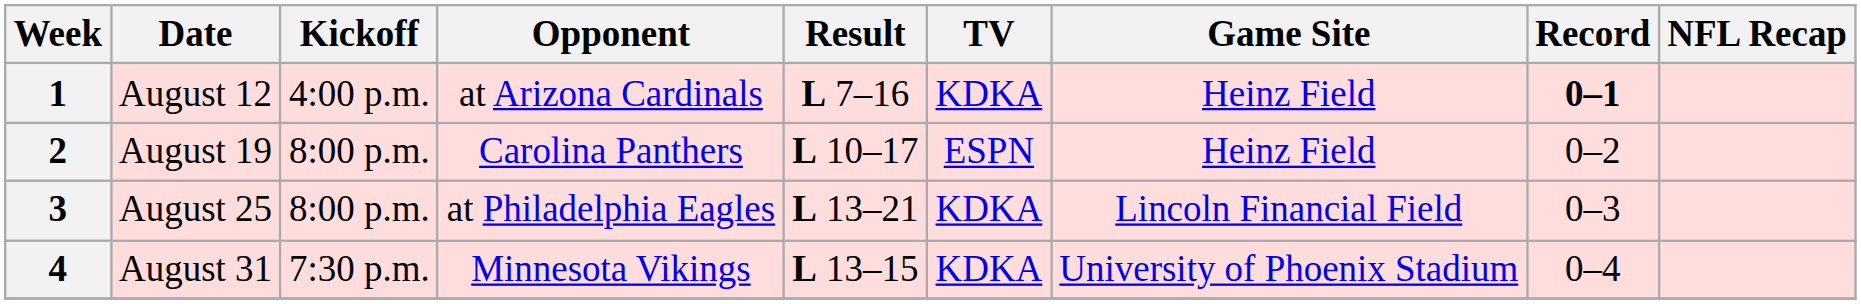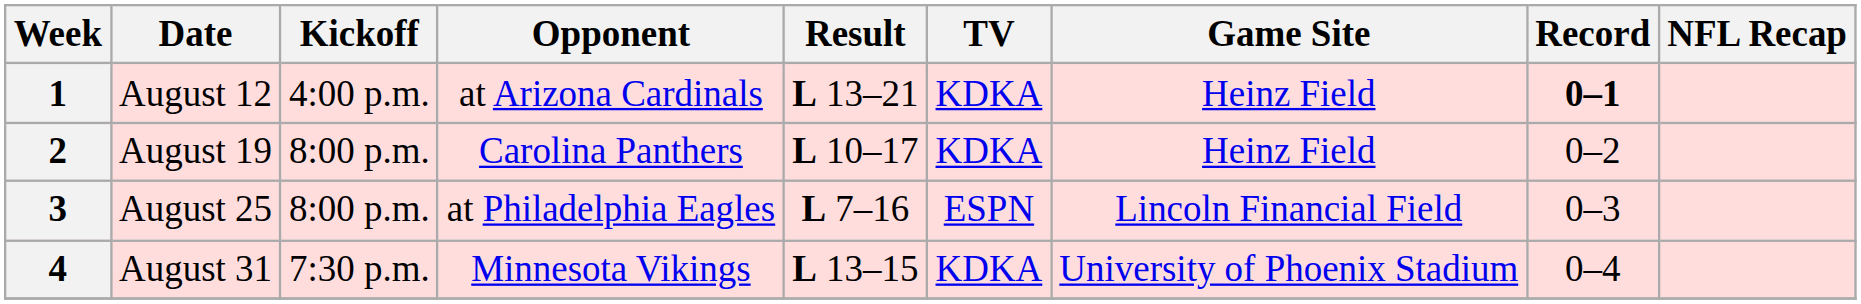(855, 92) L 7–16 -> (855, 92) L 13–21
(989, 151) ESPN -> (989, 151) KDKA
(855, 209) L 13–21 -> (855, 209) L 7–16
(989, 209) KDKA -> (989, 209) ESPN
